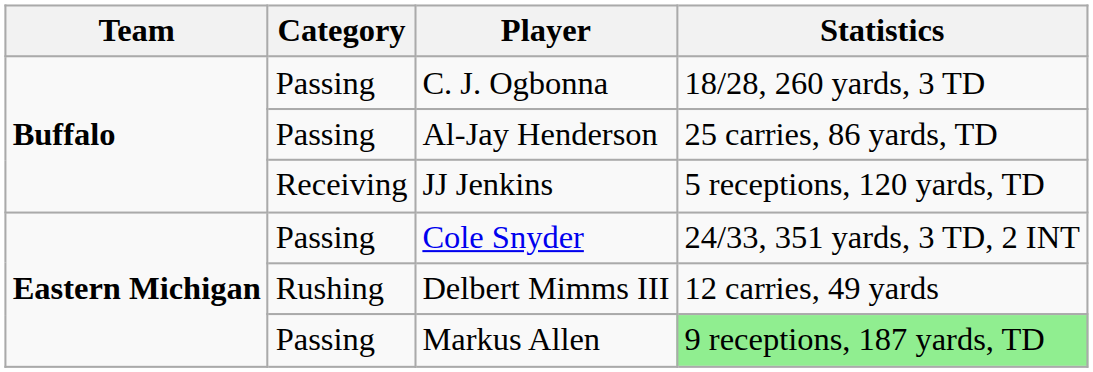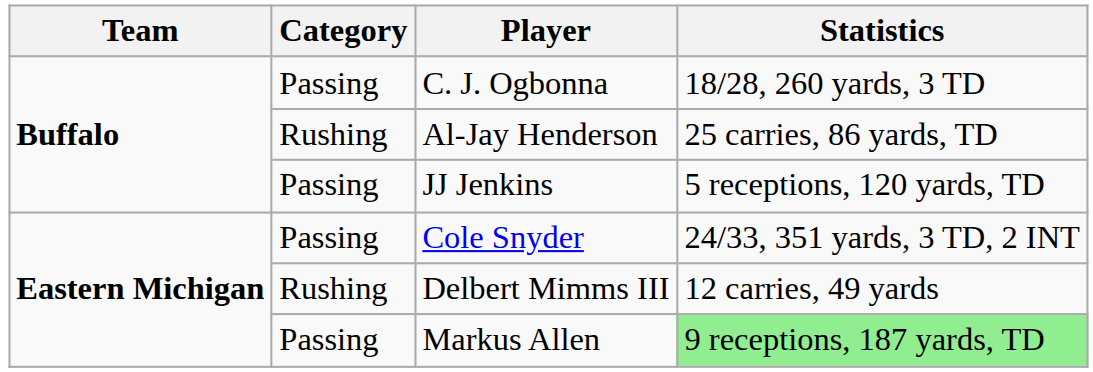(325, 133) Passing -> (333, 133) Rushing
(342, 185) Receiving -> (329, 185) Passing
